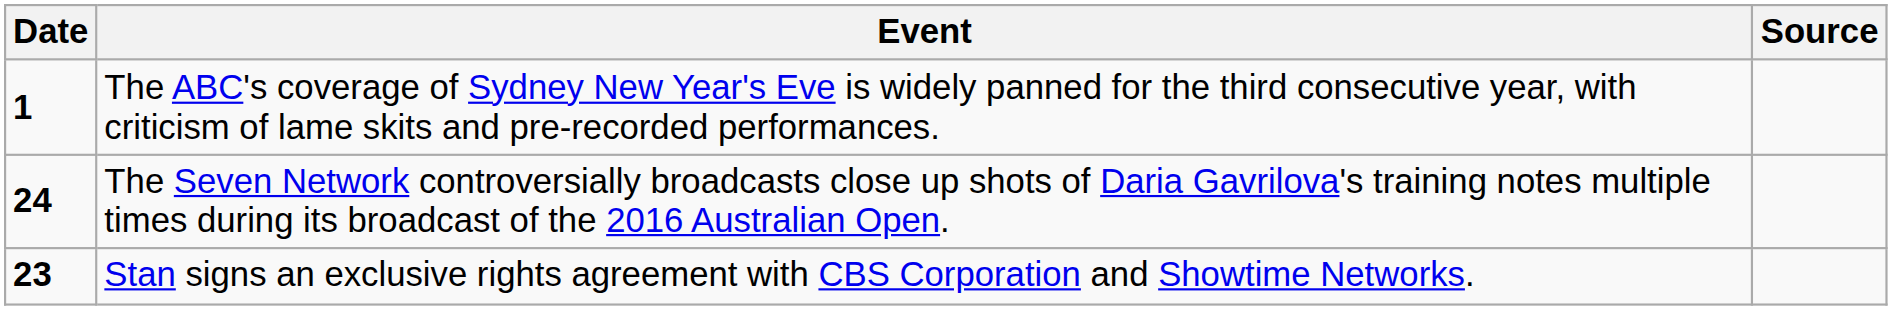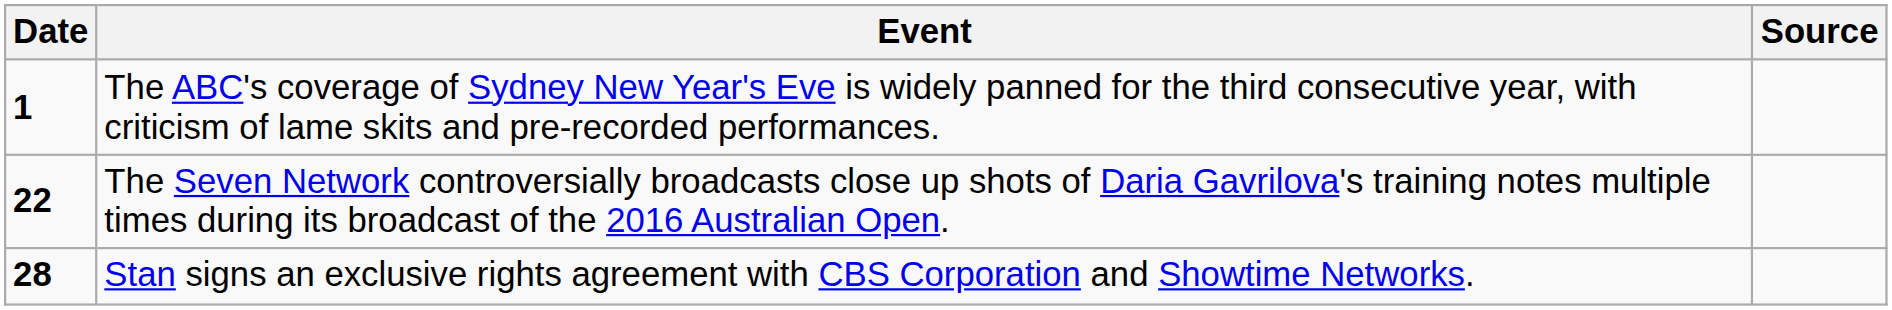(32, 200) 24 -> (32, 200) 22
(32, 275) 23 -> (32, 275) 28
